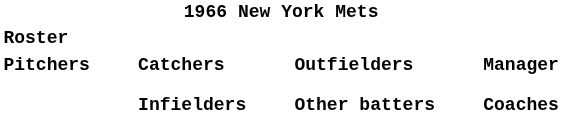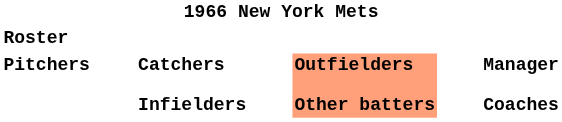(365, 86) no background -> (365, 86) lightsalmon background
